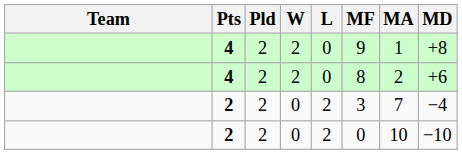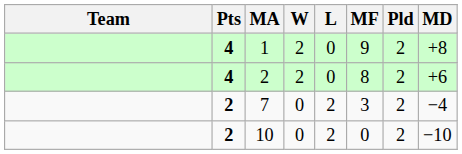columns swapped: (263, 18) <-> (399, 18)
